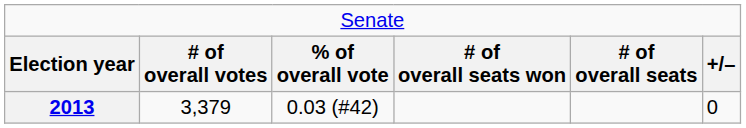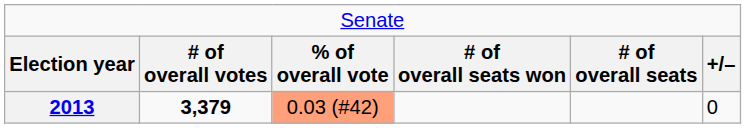(206, 107) normal -> (206, 107) bold
(333, 107) no background -> (333, 107) lightsalmon background
